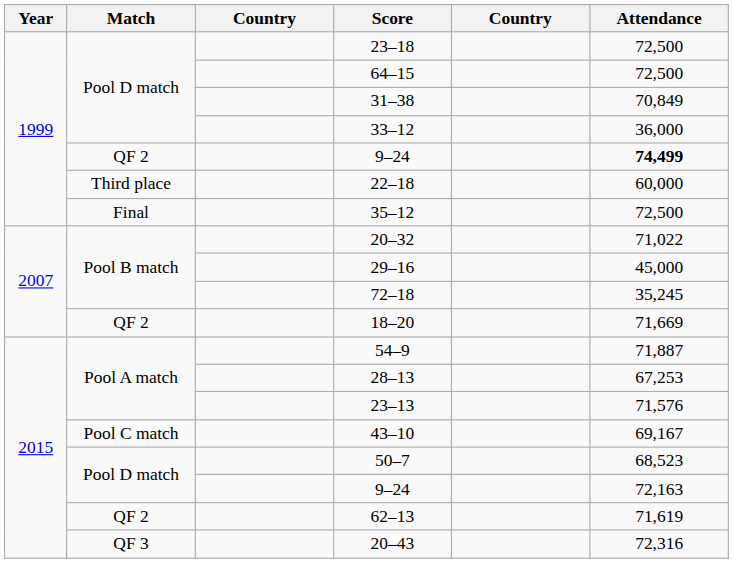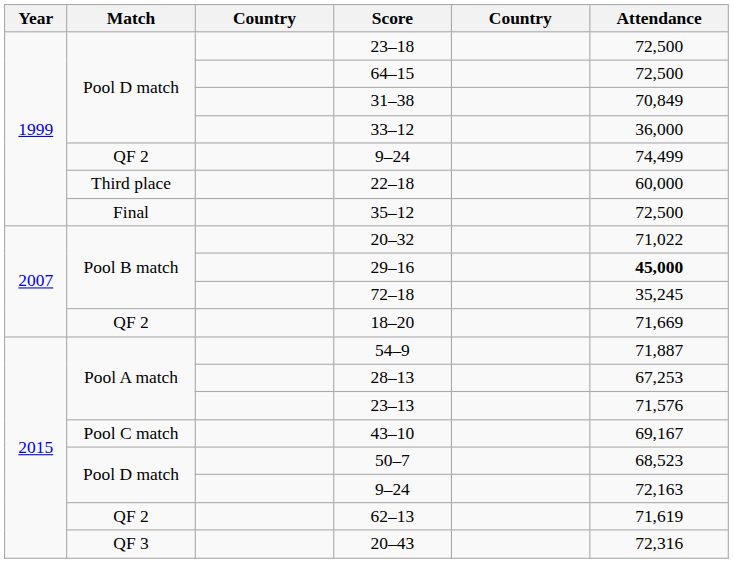(659, 156) bold -> (659, 156) normal
(659, 267) normal -> (659, 267) bold
